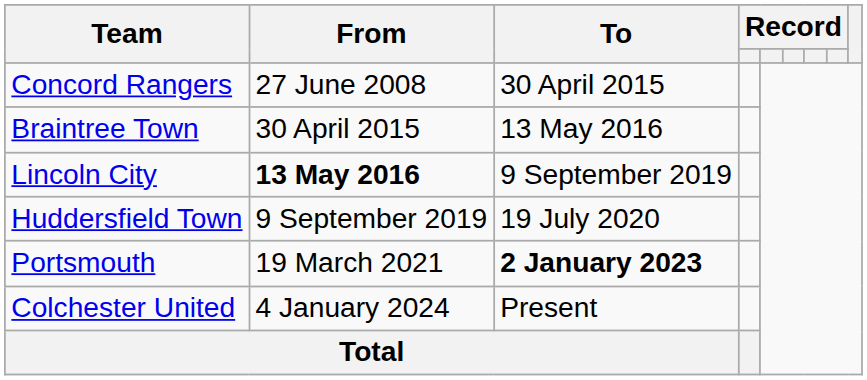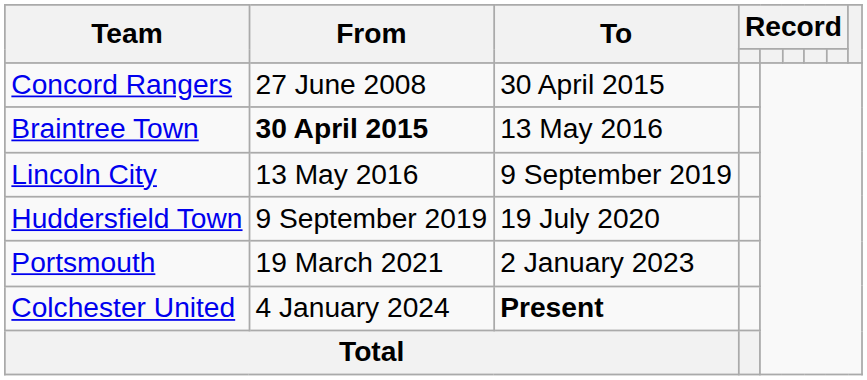(338, 129) normal -> (342, 129) bold
(338, 173) bold -> (337, 173) normal
(601, 263) bold -> (597, 263) normal
(549, 307) normal -> (552, 307) bold
